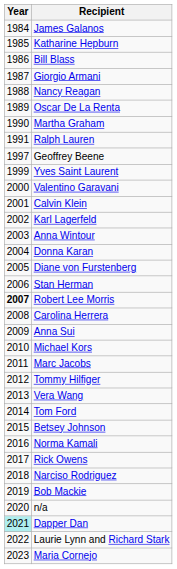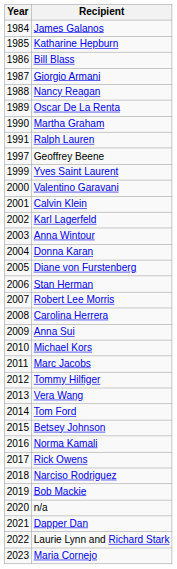(18, 300) bold -> (18, 300) normal
(18, 524) paleturquoise background -> (18, 524) no background
